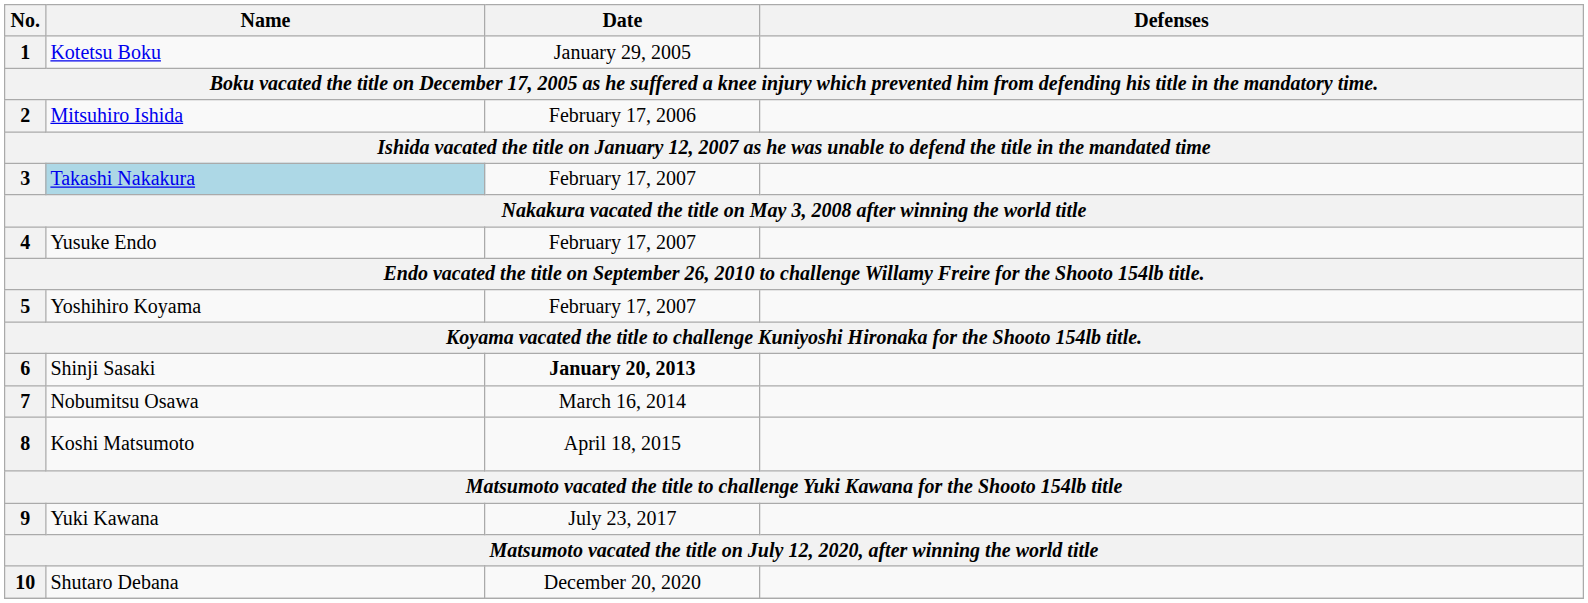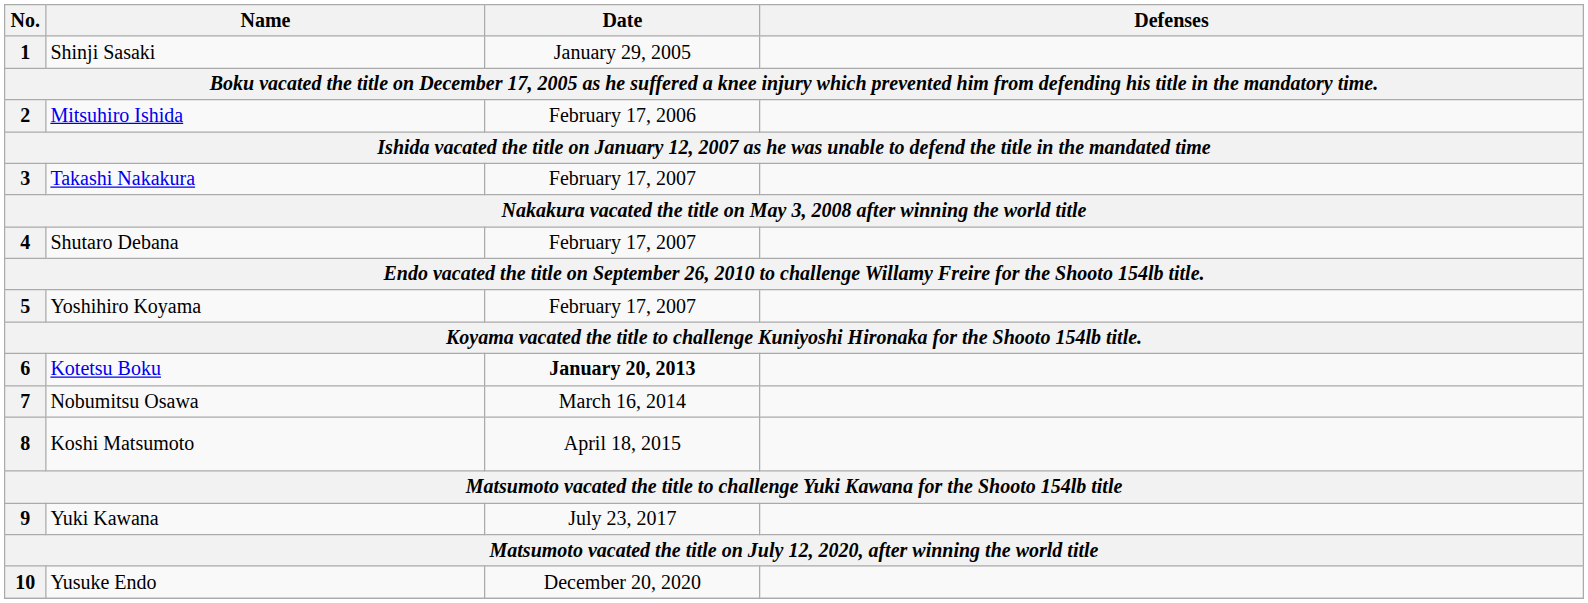(106, 52) Kotetsu Boku -> (103, 52) Shinji Sasaki
(123, 178) lightblue background -> (123, 178) no background
(103, 242) Yusuke Endo -> (115, 242) Shutaro Debana
(103, 369) Shinji Sasaki -> (106, 369) Kotetsu Boku
(115, 582) Shutaro Debana -> (103, 582) Yusuke Endo
